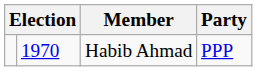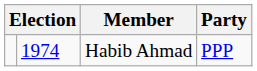(40, 50) 1970 -> (40, 50) 1974
